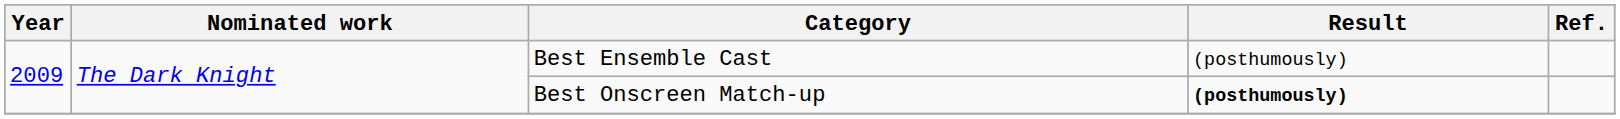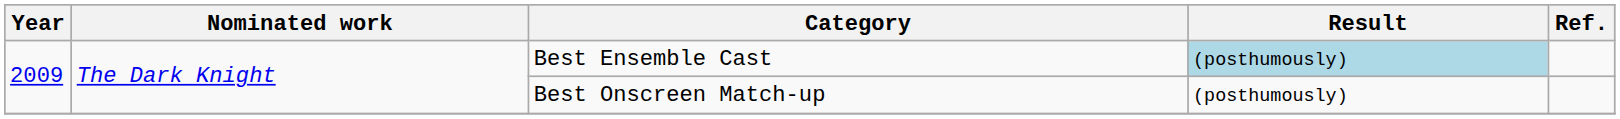(1270, 60) no background -> (1270, 60) lightblue background
(1270, 95) bold -> (1270, 96) normal
